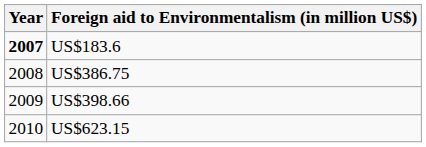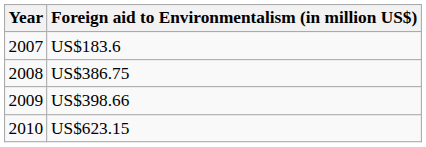(26, 45) bold -> (26, 45) normal
